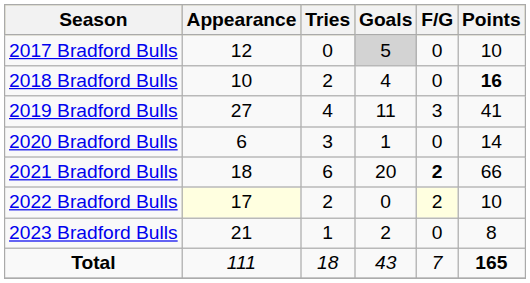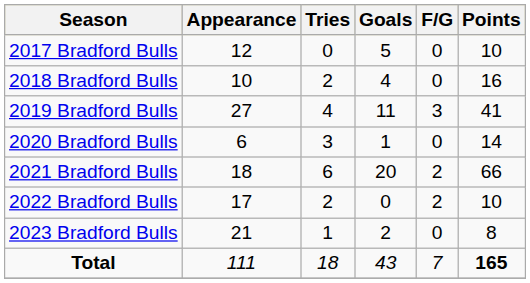(386, 50) lightgrey background -> (386, 50) no background
(491, 80) bold -> (491, 80) normal
(437, 171) bold -> (437, 171) normal
(241, 202) lightyellow background -> (241, 202) no background
(437, 202) lightyellow background -> (437, 202) no background
